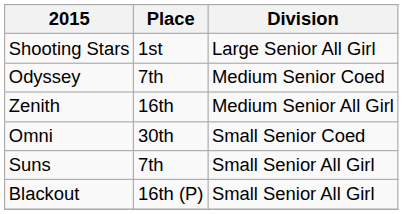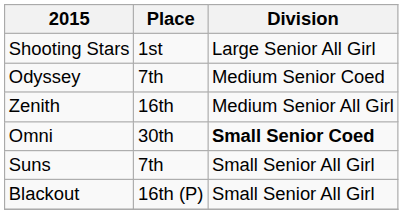(289, 135) normal -> (293, 135) bold
